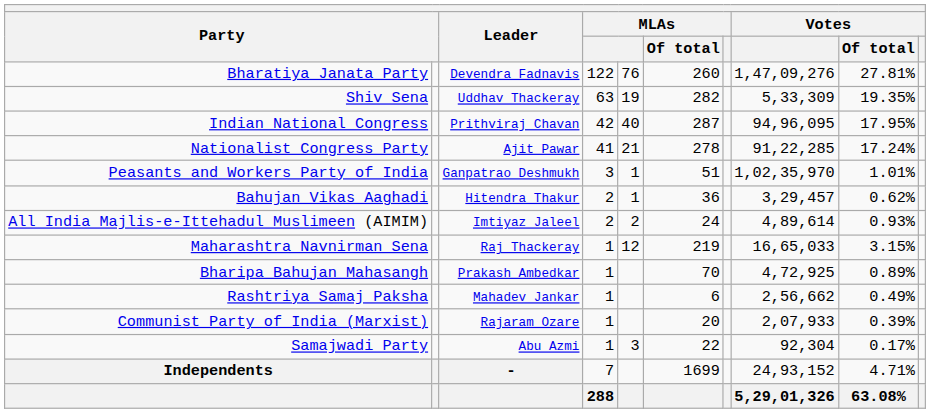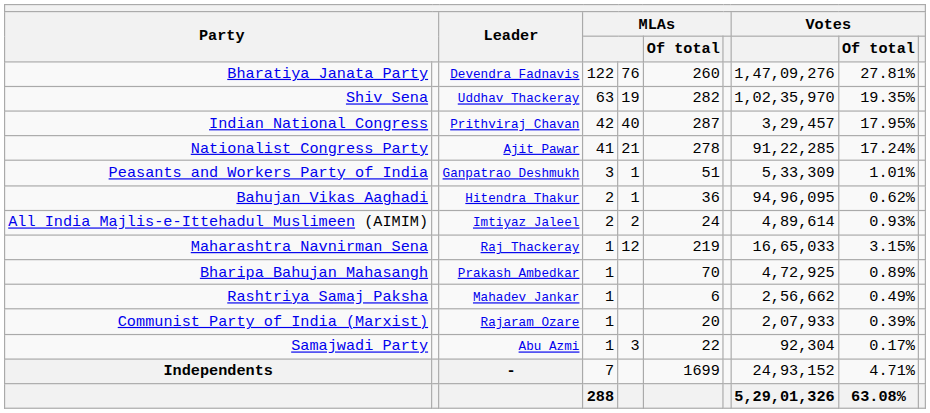(798, 99) 5,33,309 -> (785, 99) 1,02,35,970
(794, 123) 94,96,095 -> (798, 123) 3,29,457
(785, 173) 1,02,35,970 -> (798, 173) 5,33,309
(798, 198) 3,29,457 -> (794, 198) 94,96,095
